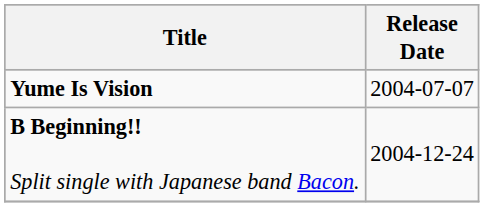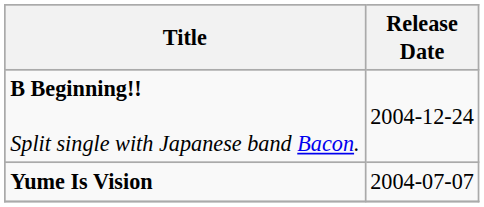rows swapped: (81, 88) <-> (185, 154)
